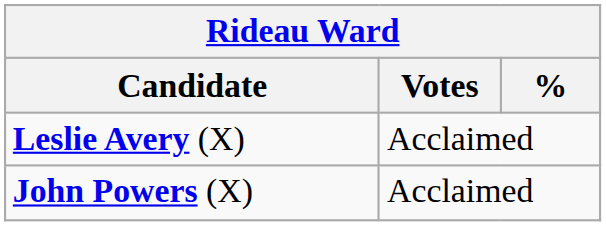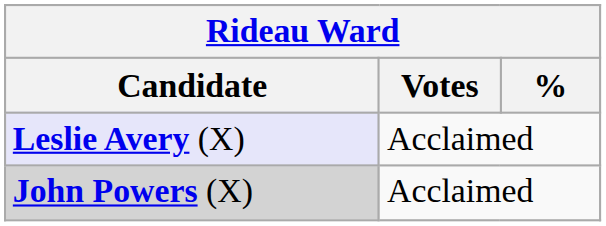(129, 138) no background -> (129, 138) lavender background
(133, 191) no background -> (133, 191) lightgrey background
